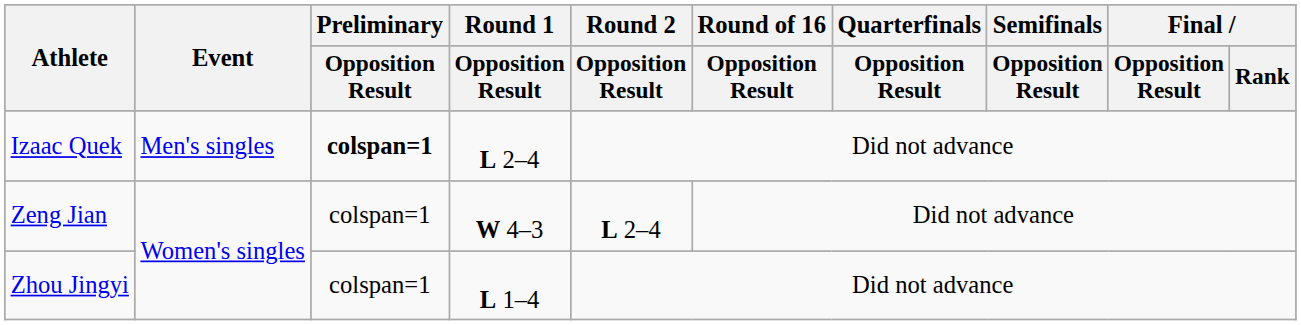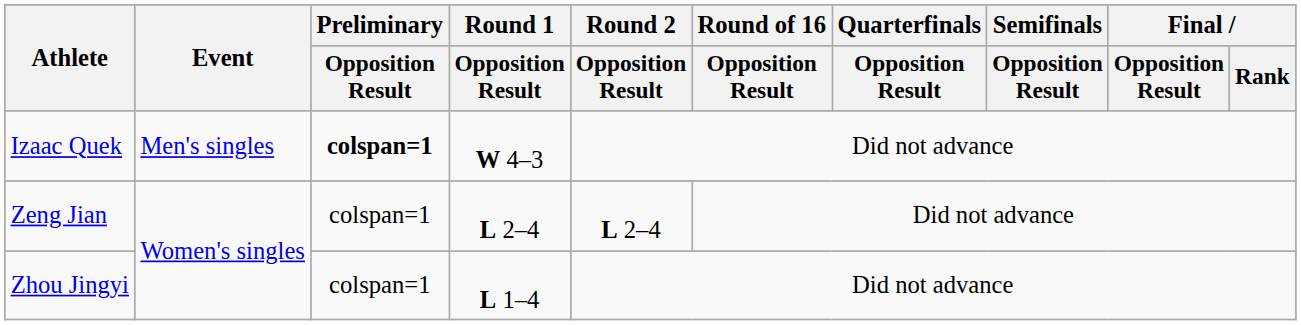(510, 160) L 2–4 -> (510, 160) W 4–3
(510, 230) W 4–3 -> (510, 230) L 2–4
